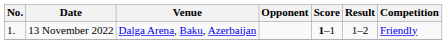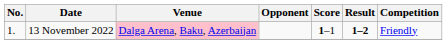(187, 30) no background -> (187, 30) pink background
(360, 30) normal -> (360, 30) bold
